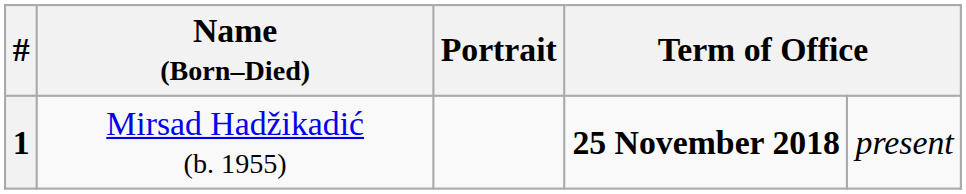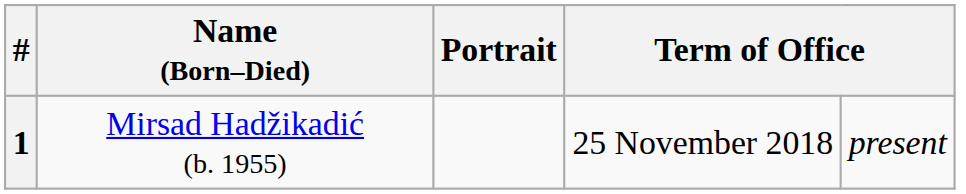(706, 141) bold -> (703, 141) normal
